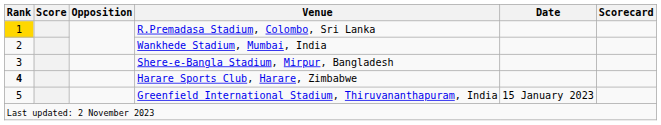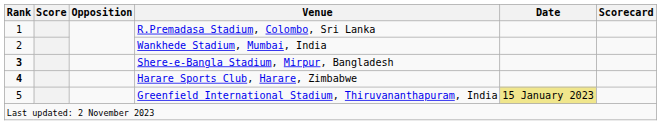(19, 29) gold background -> (19, 29) no background
(19, 62) normal -> (19, 62) bold
(548, 95) no background -> (548, 95) khaki background
